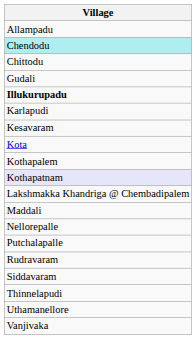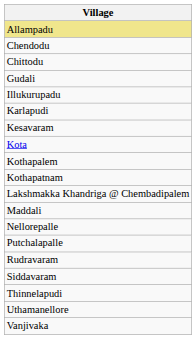(30, 29) no background -> (30, 29) khaki background
(28, 45) paleturquoise background -> (28, 45) no background
(37, 95) bold -> (34, 95) normal
(35, 177) lavender background -> (35, 177) no background
